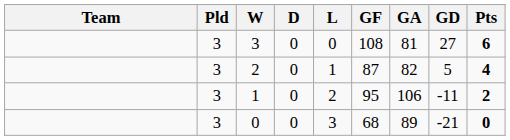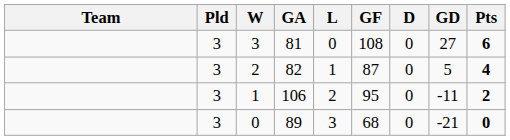columns swapped: (294, 17) <-> (409, 17)
